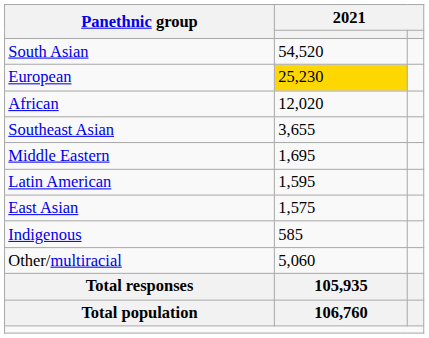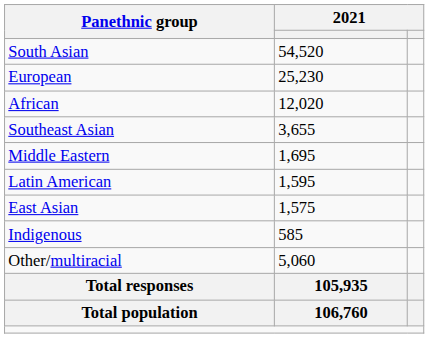(301, 77) gold background -> (301, 77) no background
